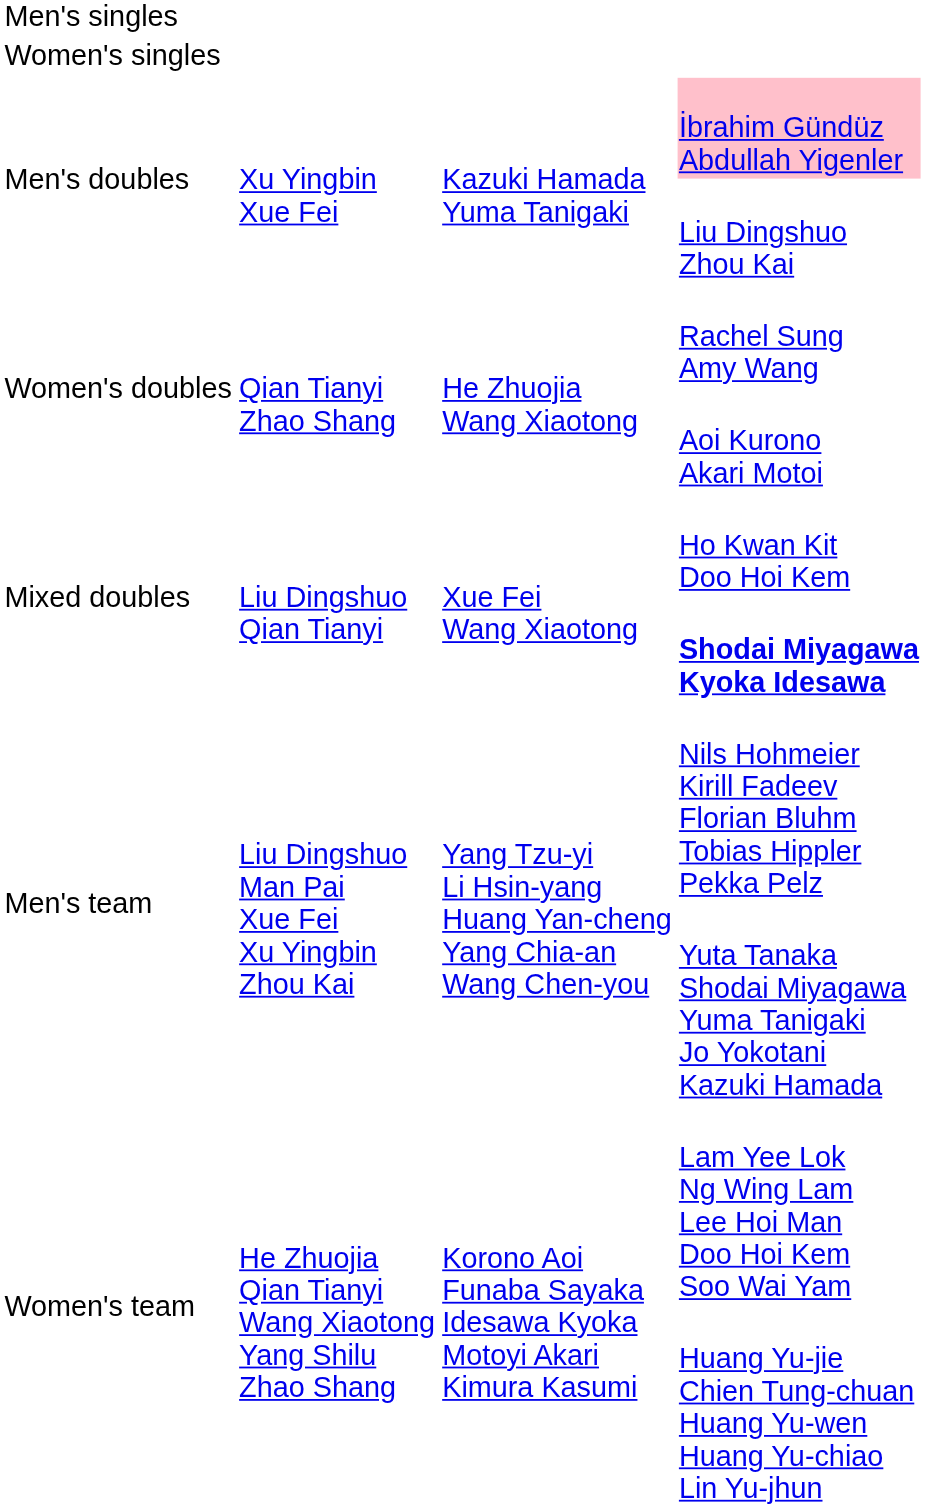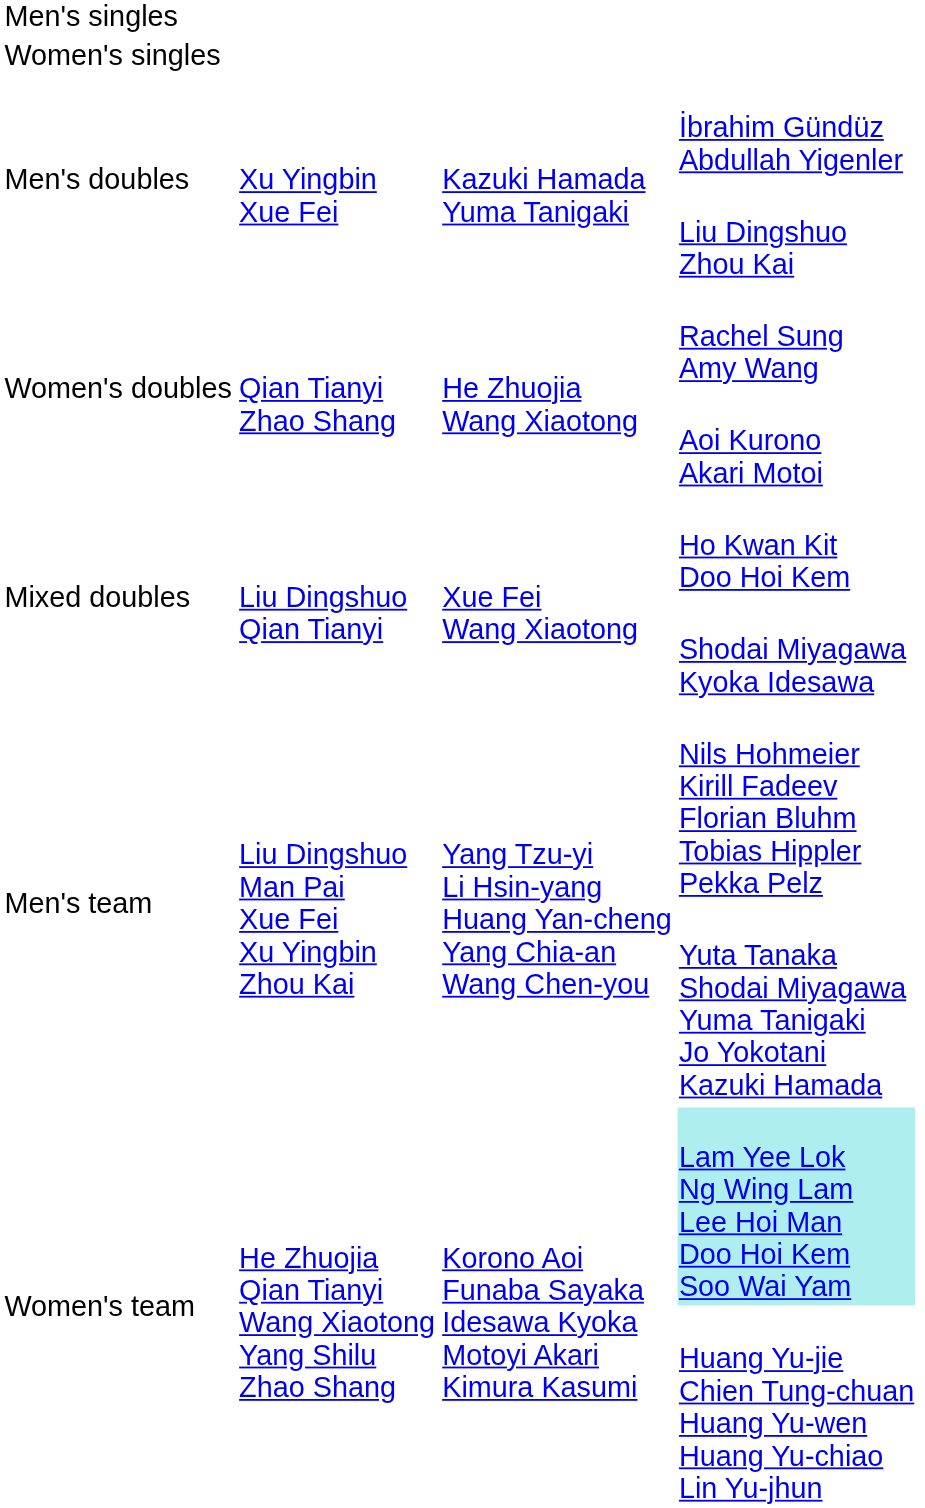(791, 144) pink background -> (791, 144) no background
(799, 666) bold -> (793, 666) normal
(766, 1222) no background -> (766, 1222) paleturquoise background
